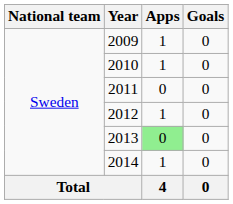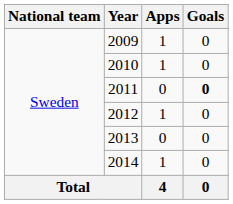(205, 89) normal -> (205, 89) bold
(163, 138) lightgreen background -> (163, 138) no background
